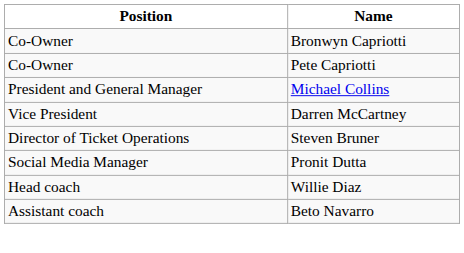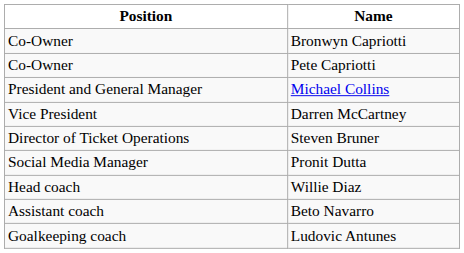+ row: (343, 235)
